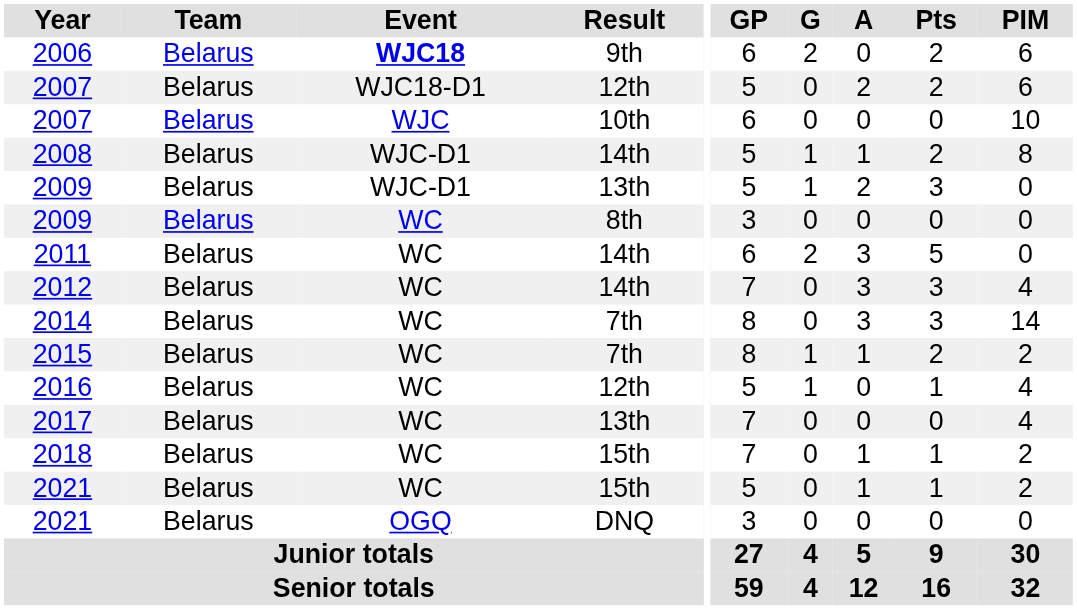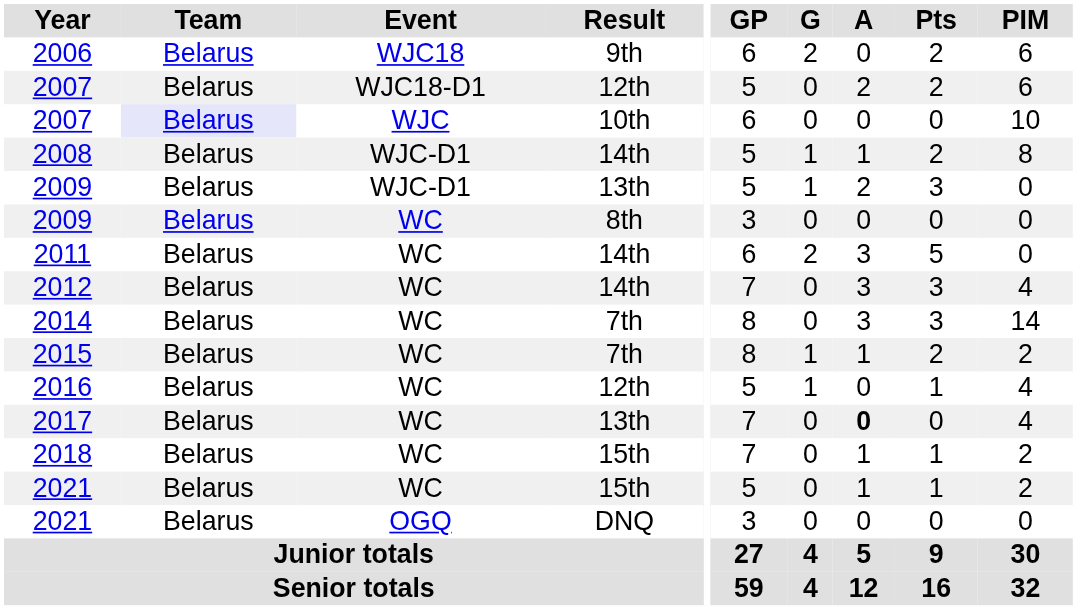(421, 53) bold -> (421, 53) normal
(208, 120) no background -> (208, 120) lavender background
(864, 421) normal -> (864, 421) bold
